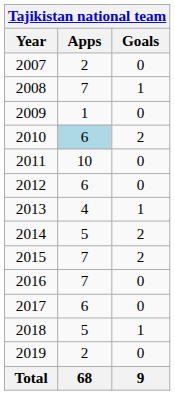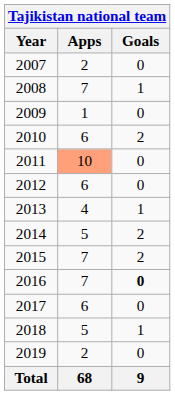(84, 137) lightblue background -> (84, 137) no background
(84, 161) no background -> (84, 161) lightsalmon background
(141, 281) normal -> (141, 281) bold
